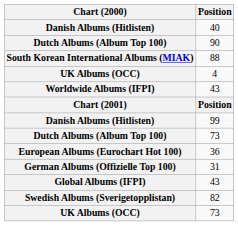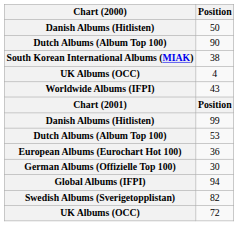(215, 27) 40 -> (215, 27) 50
(215, 58) 88 -> (215, 58) 38
(215, 136) 73 -> (215, 136) 53
(215, 167) 31 -> (215, 167) 30
(215, 182) 43 -> (215, 182) 94
(215, 213) 73 -> (215, 213) 72
